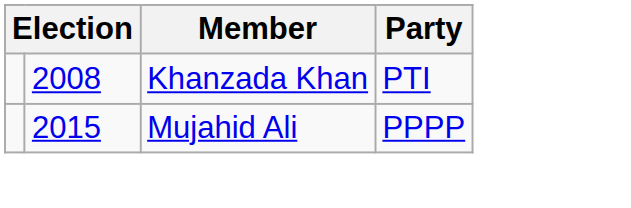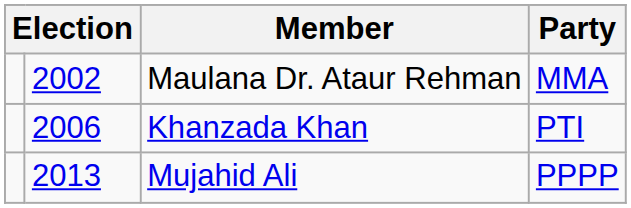+ row: (334, 78)
(66, 78) 2008 -> (66, 127) 2006
(66, 127) 2015 -> (66, 176) 2013
